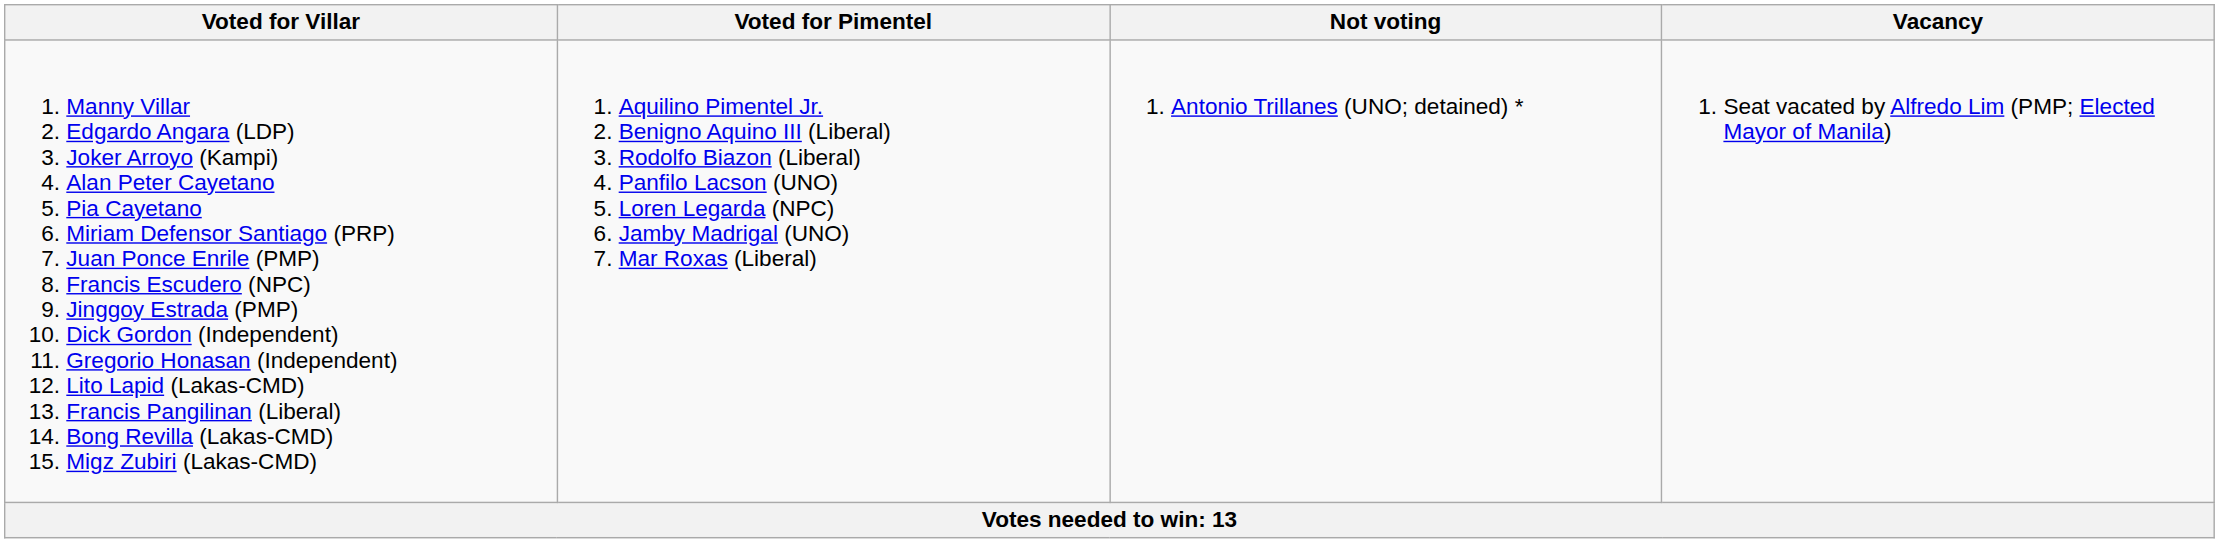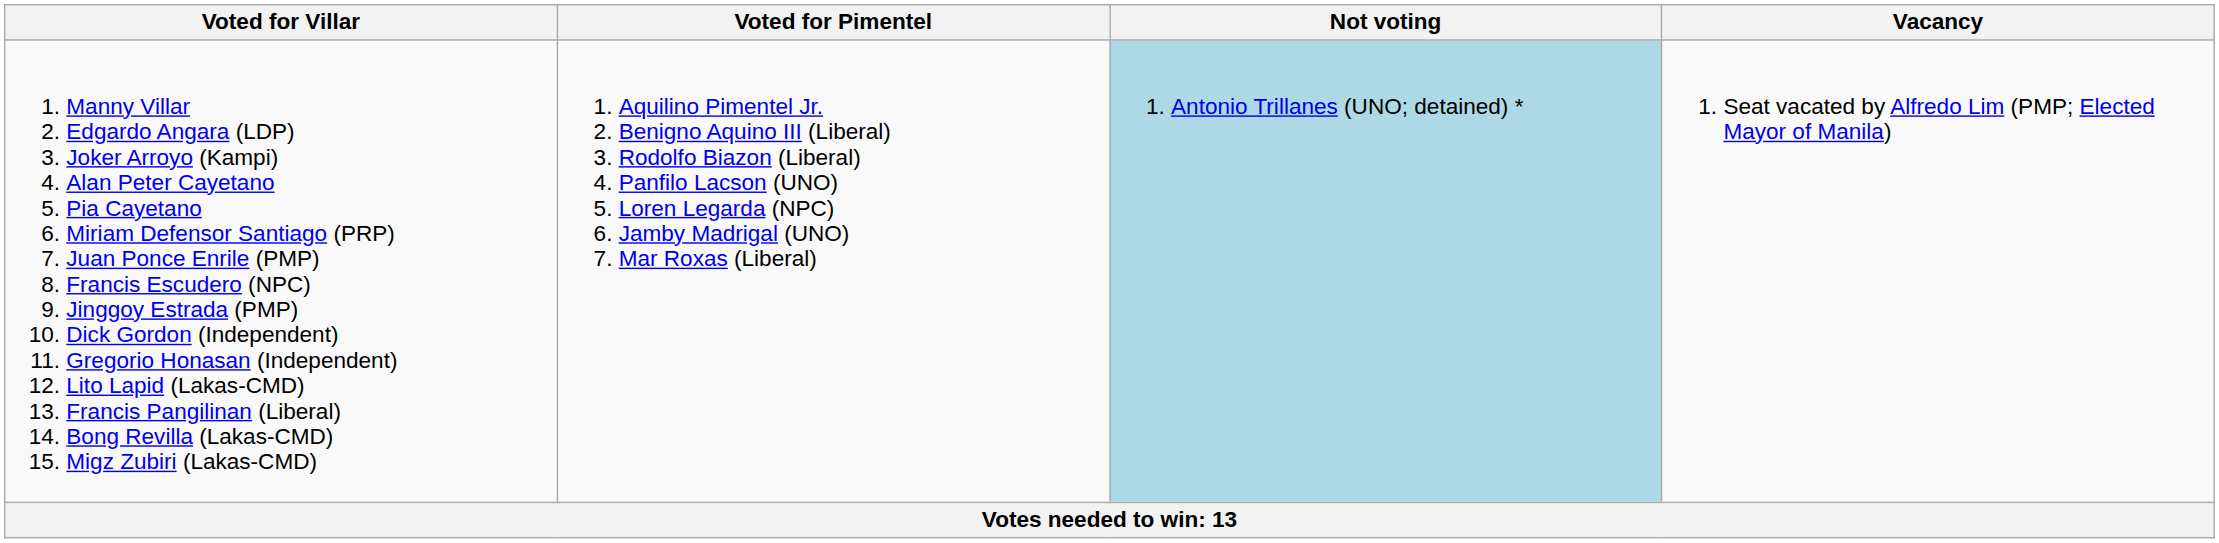(1386, 106) no background -> (1386, 106) lightblue background
